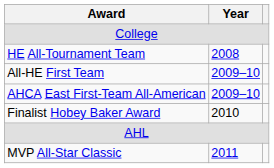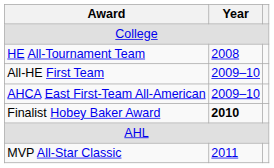(225, 113) normal -> (225, 113) bold
